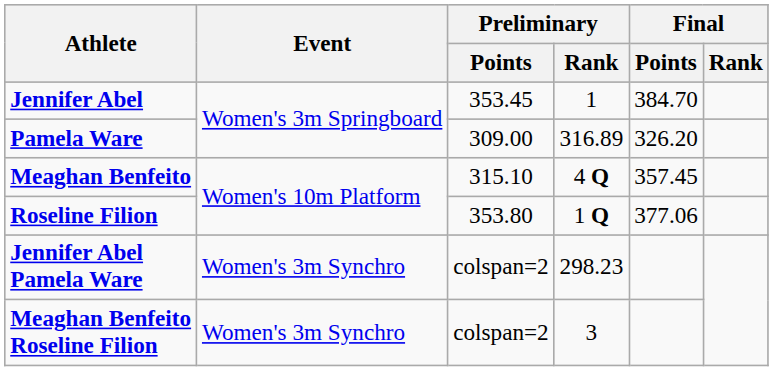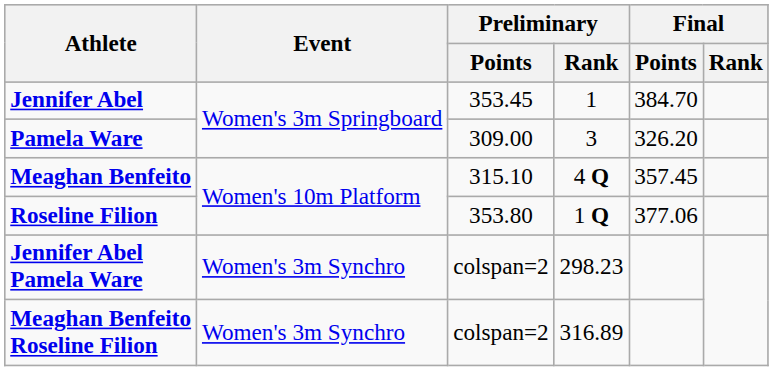(591, 138) 316.89 -> (591, 138) 3
(591, 332) 3 -> (591, 332) 316.89
